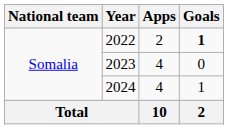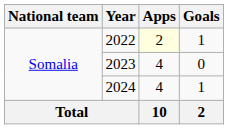(159, 40) no background -> (159, 40) lightyellow background
(201, 40) bold -> (201, 40) normal
